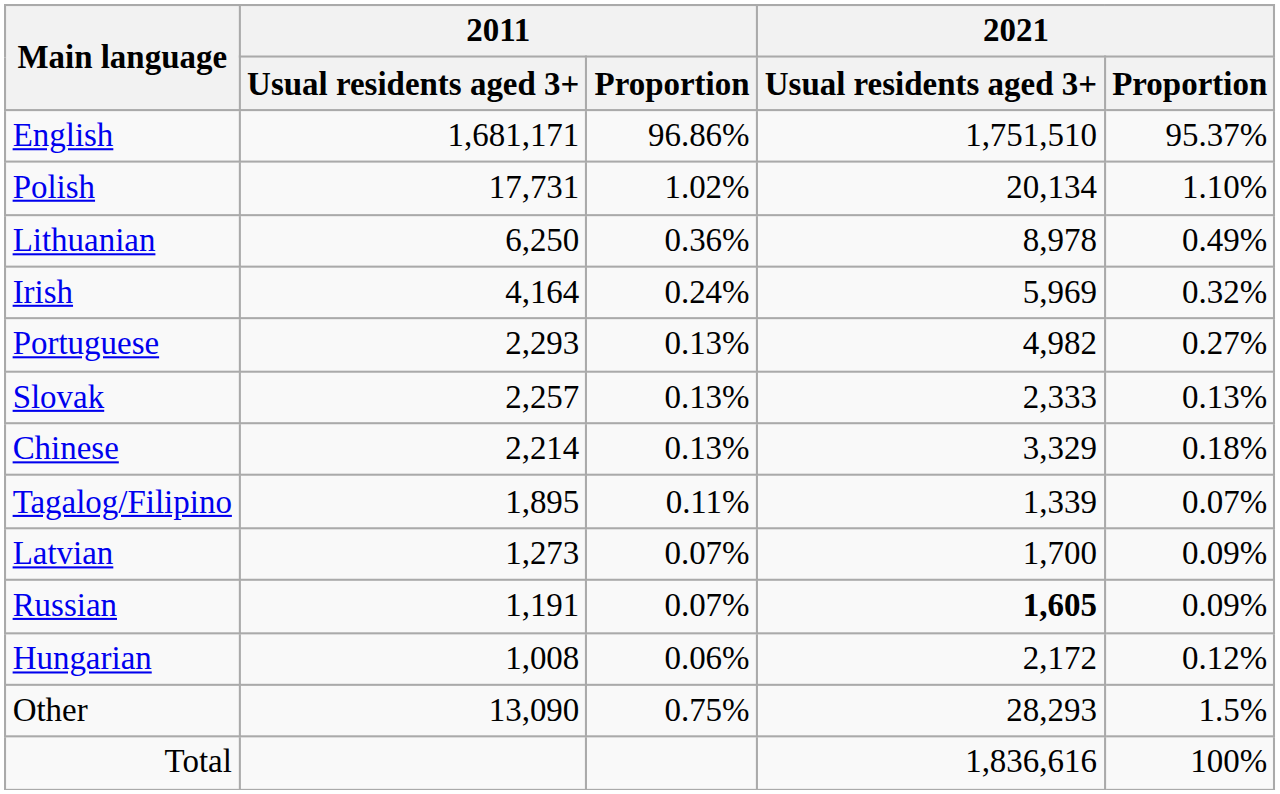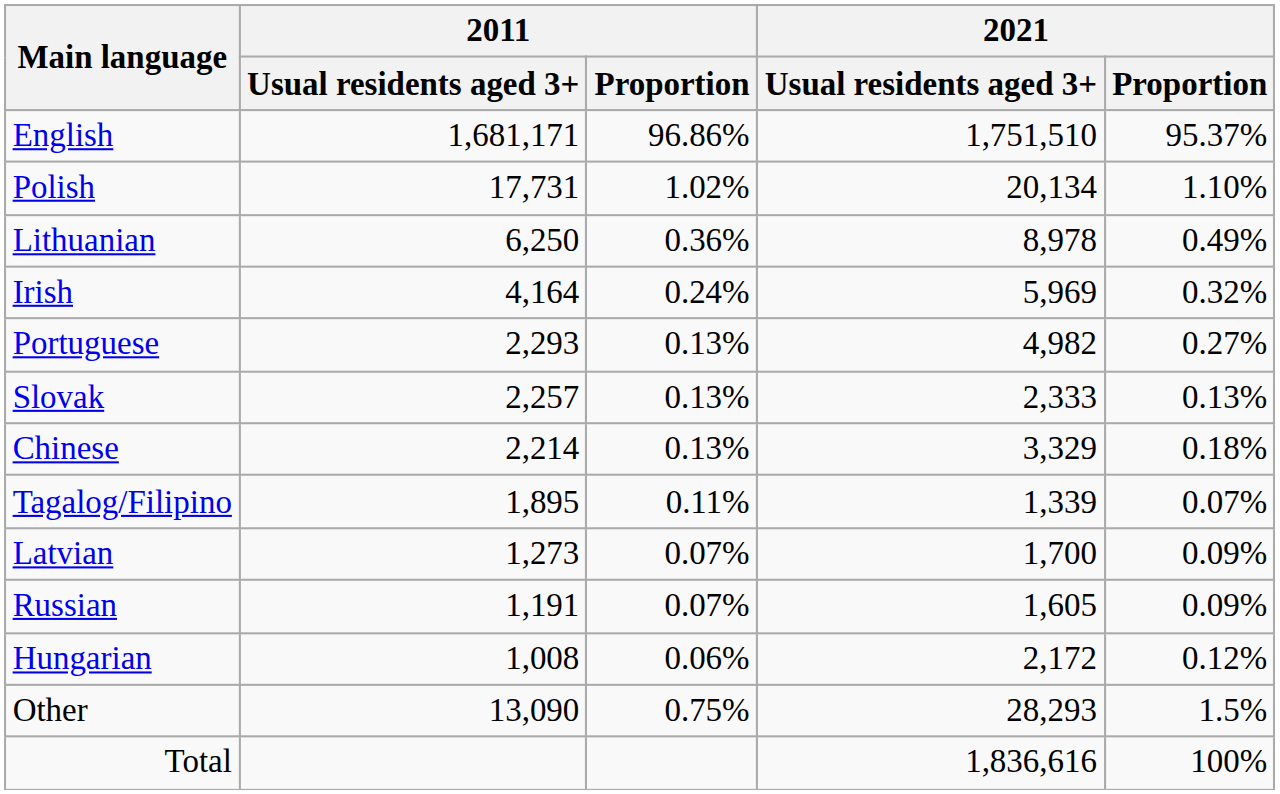(1060, 605) bold -> (1060, 605) normal
